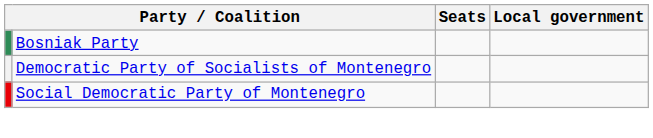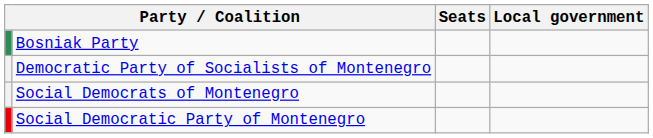+ row: (157, 94)
